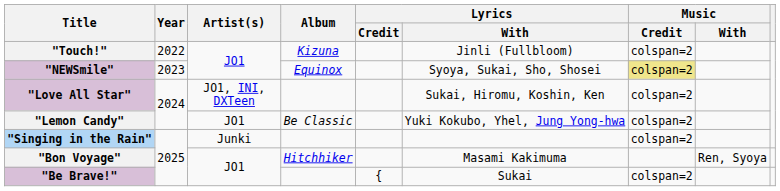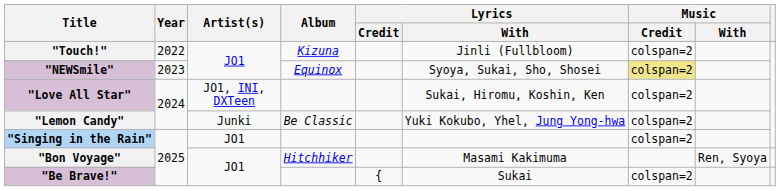(234, 120) JO1 -> (234, 120) Junki
(234, 139) Junki -> (234, 139) JO1
